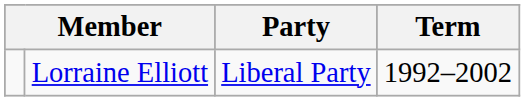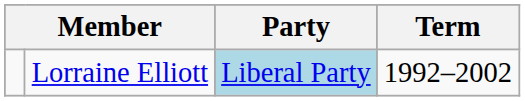(296, 72) no background -> (296, 72) lightblue background
